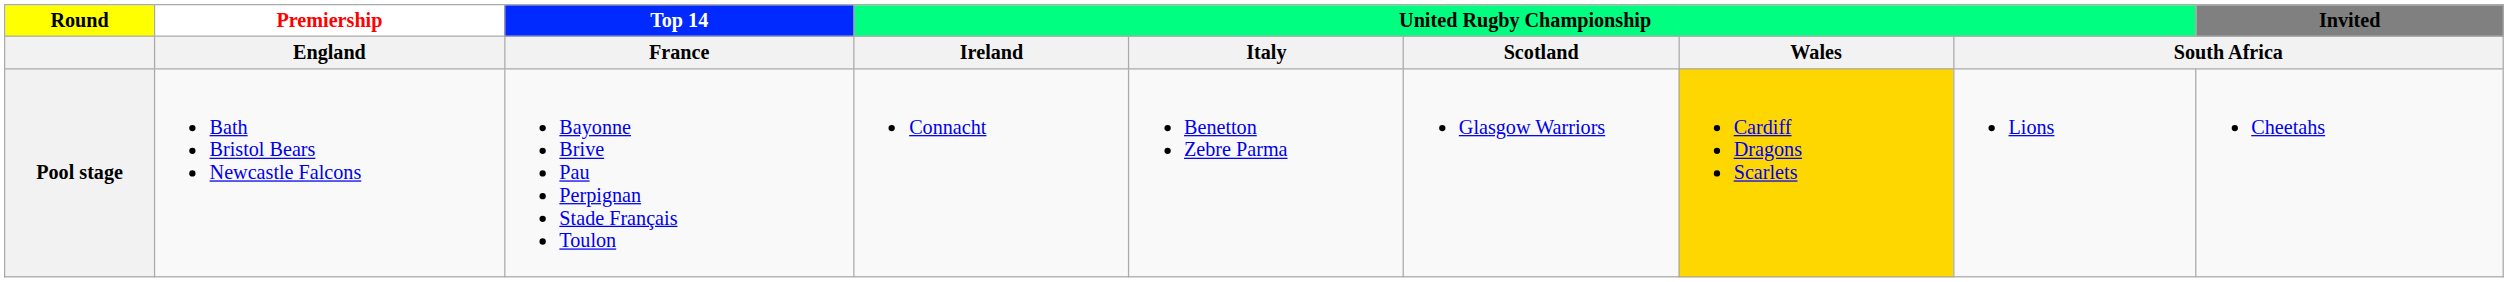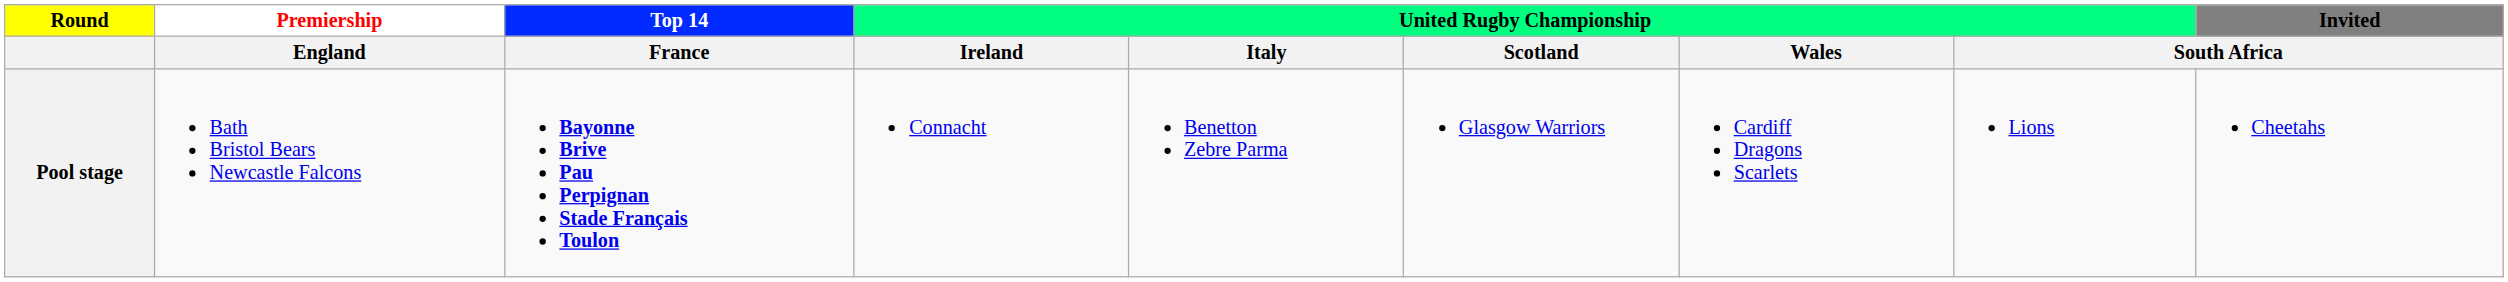(679, 184) normal -> (679, 184) bold
(1816, 150) gold background -> (1816, 150) no background
